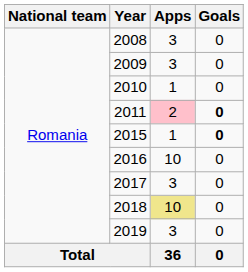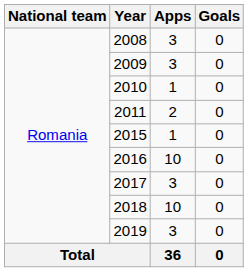(173, 111) pink background -> (173, 111) no background
(219, 111) bold -> (219, 111) normal
(219, 135) bold -> (219, 135) normal
(173, 207) khaki background -> (173, 207) no background
